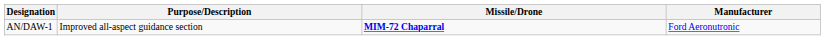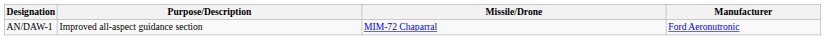(404, 27) bold -> (401, 27) normal
